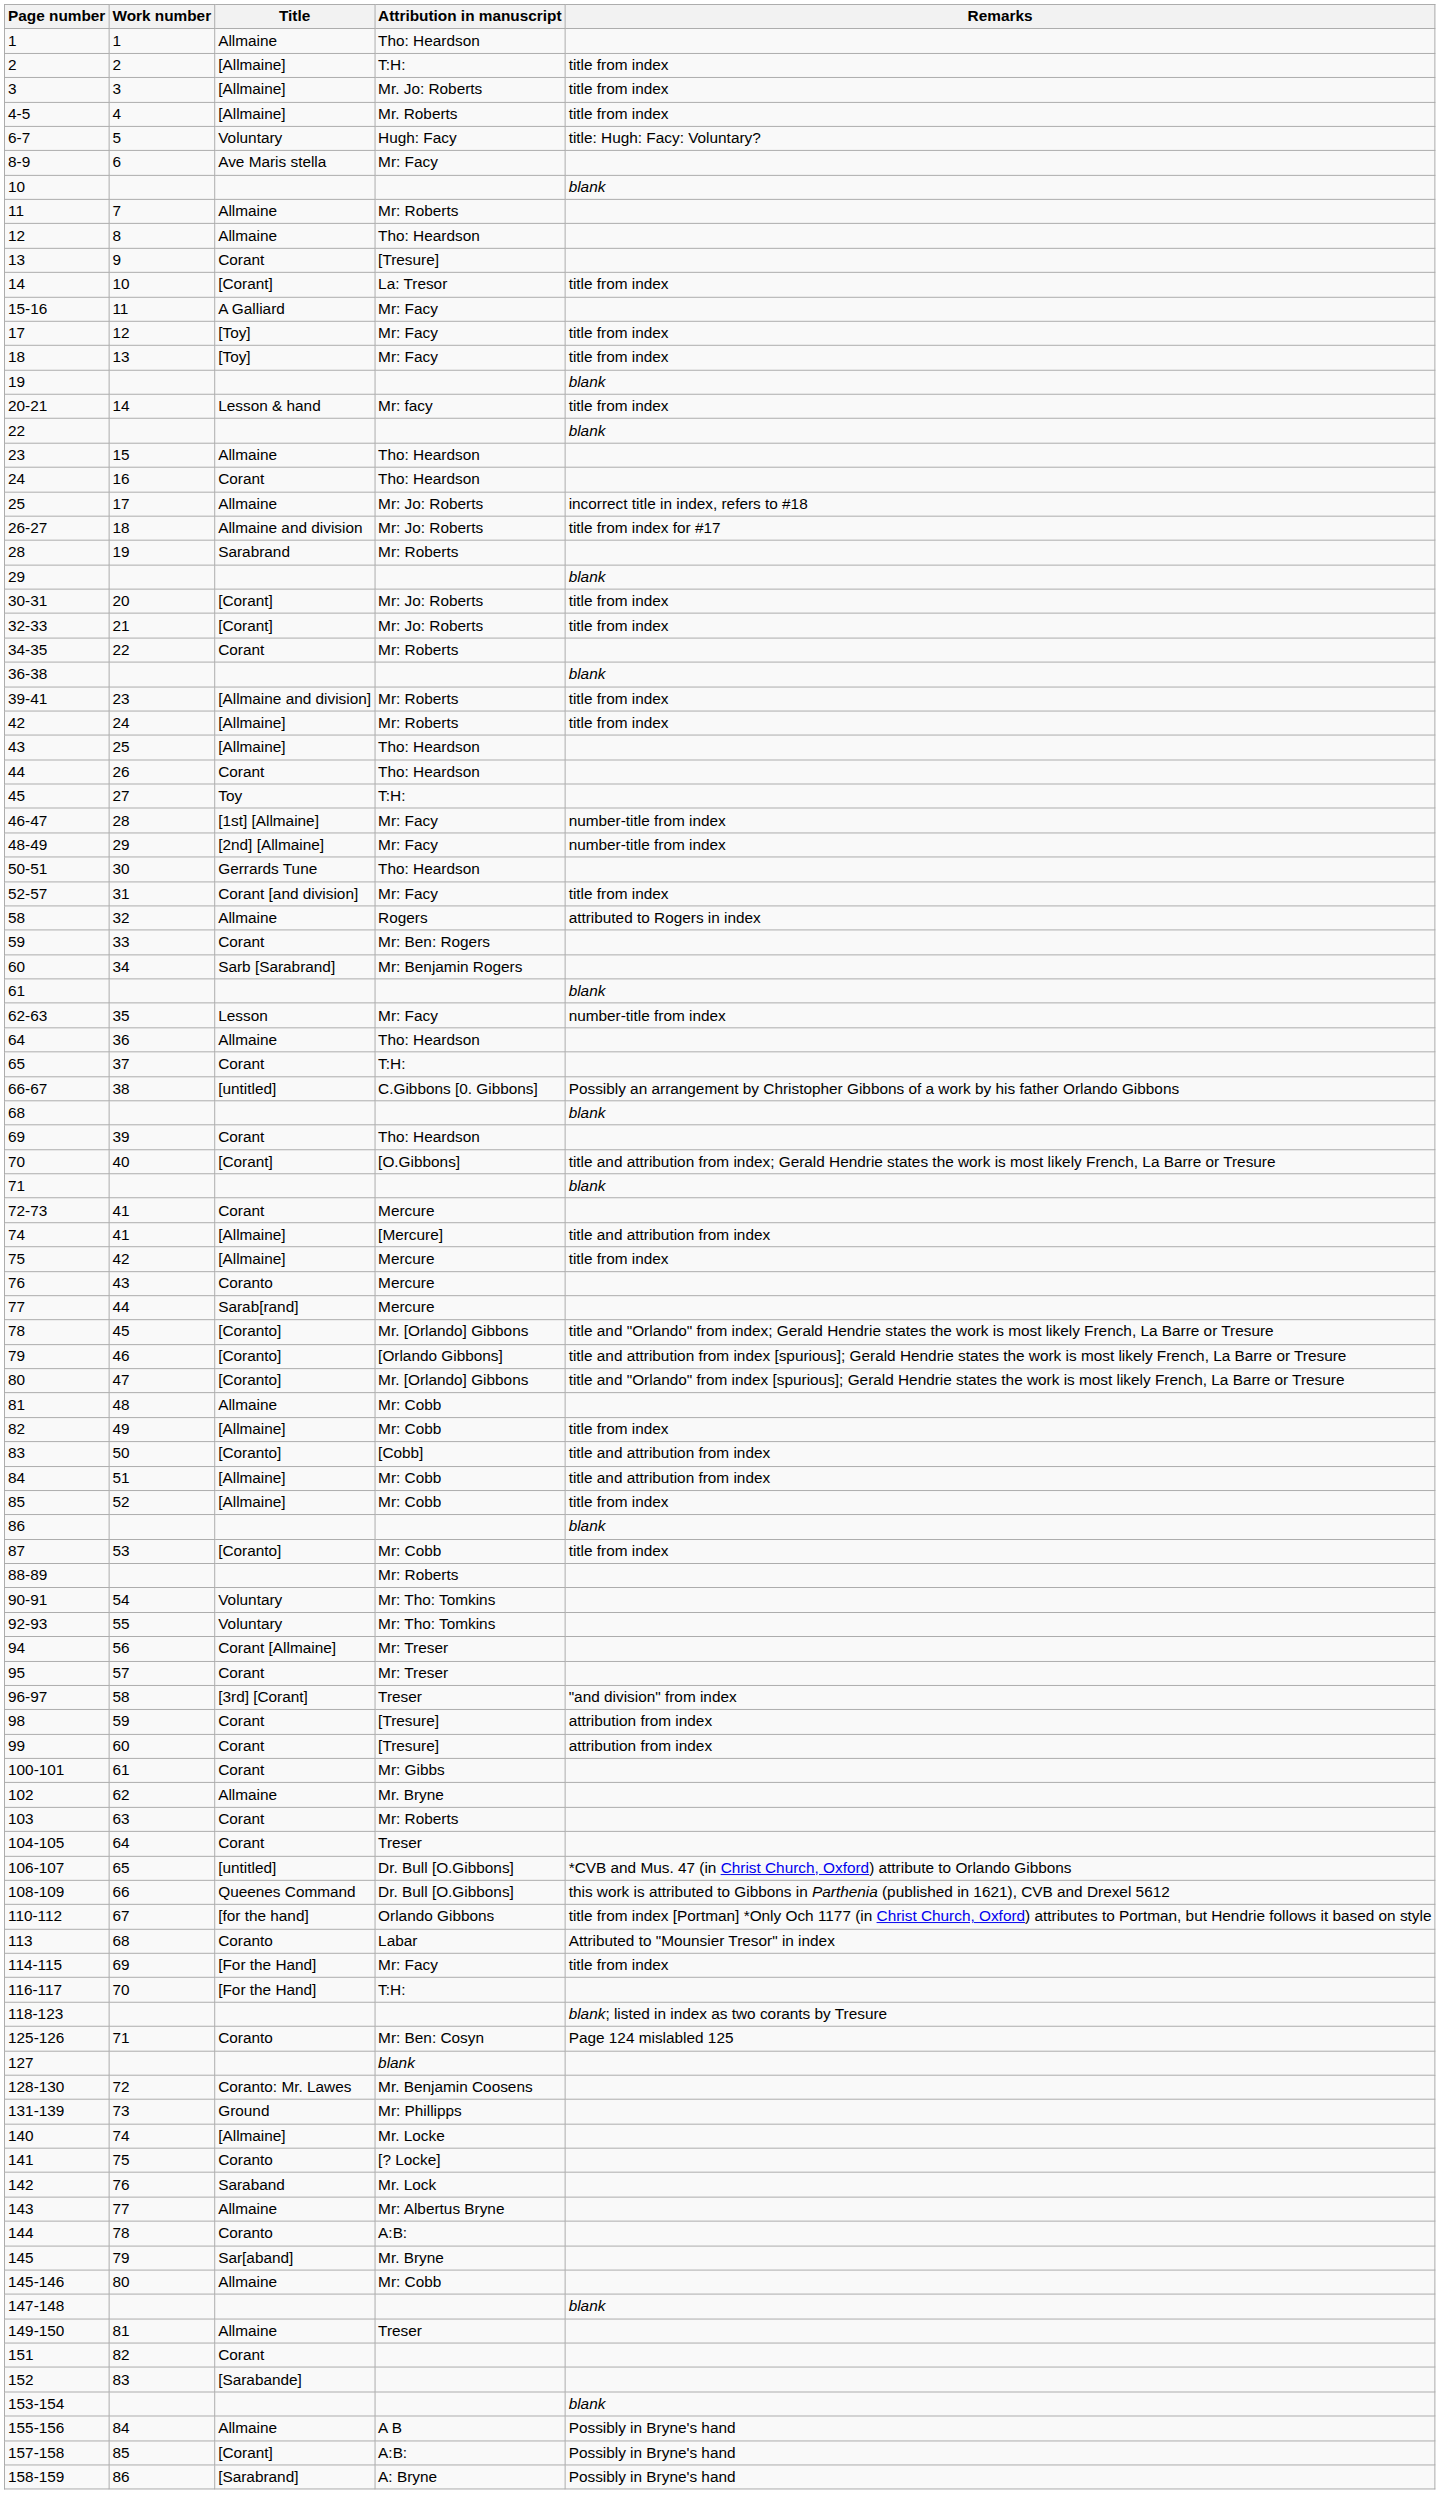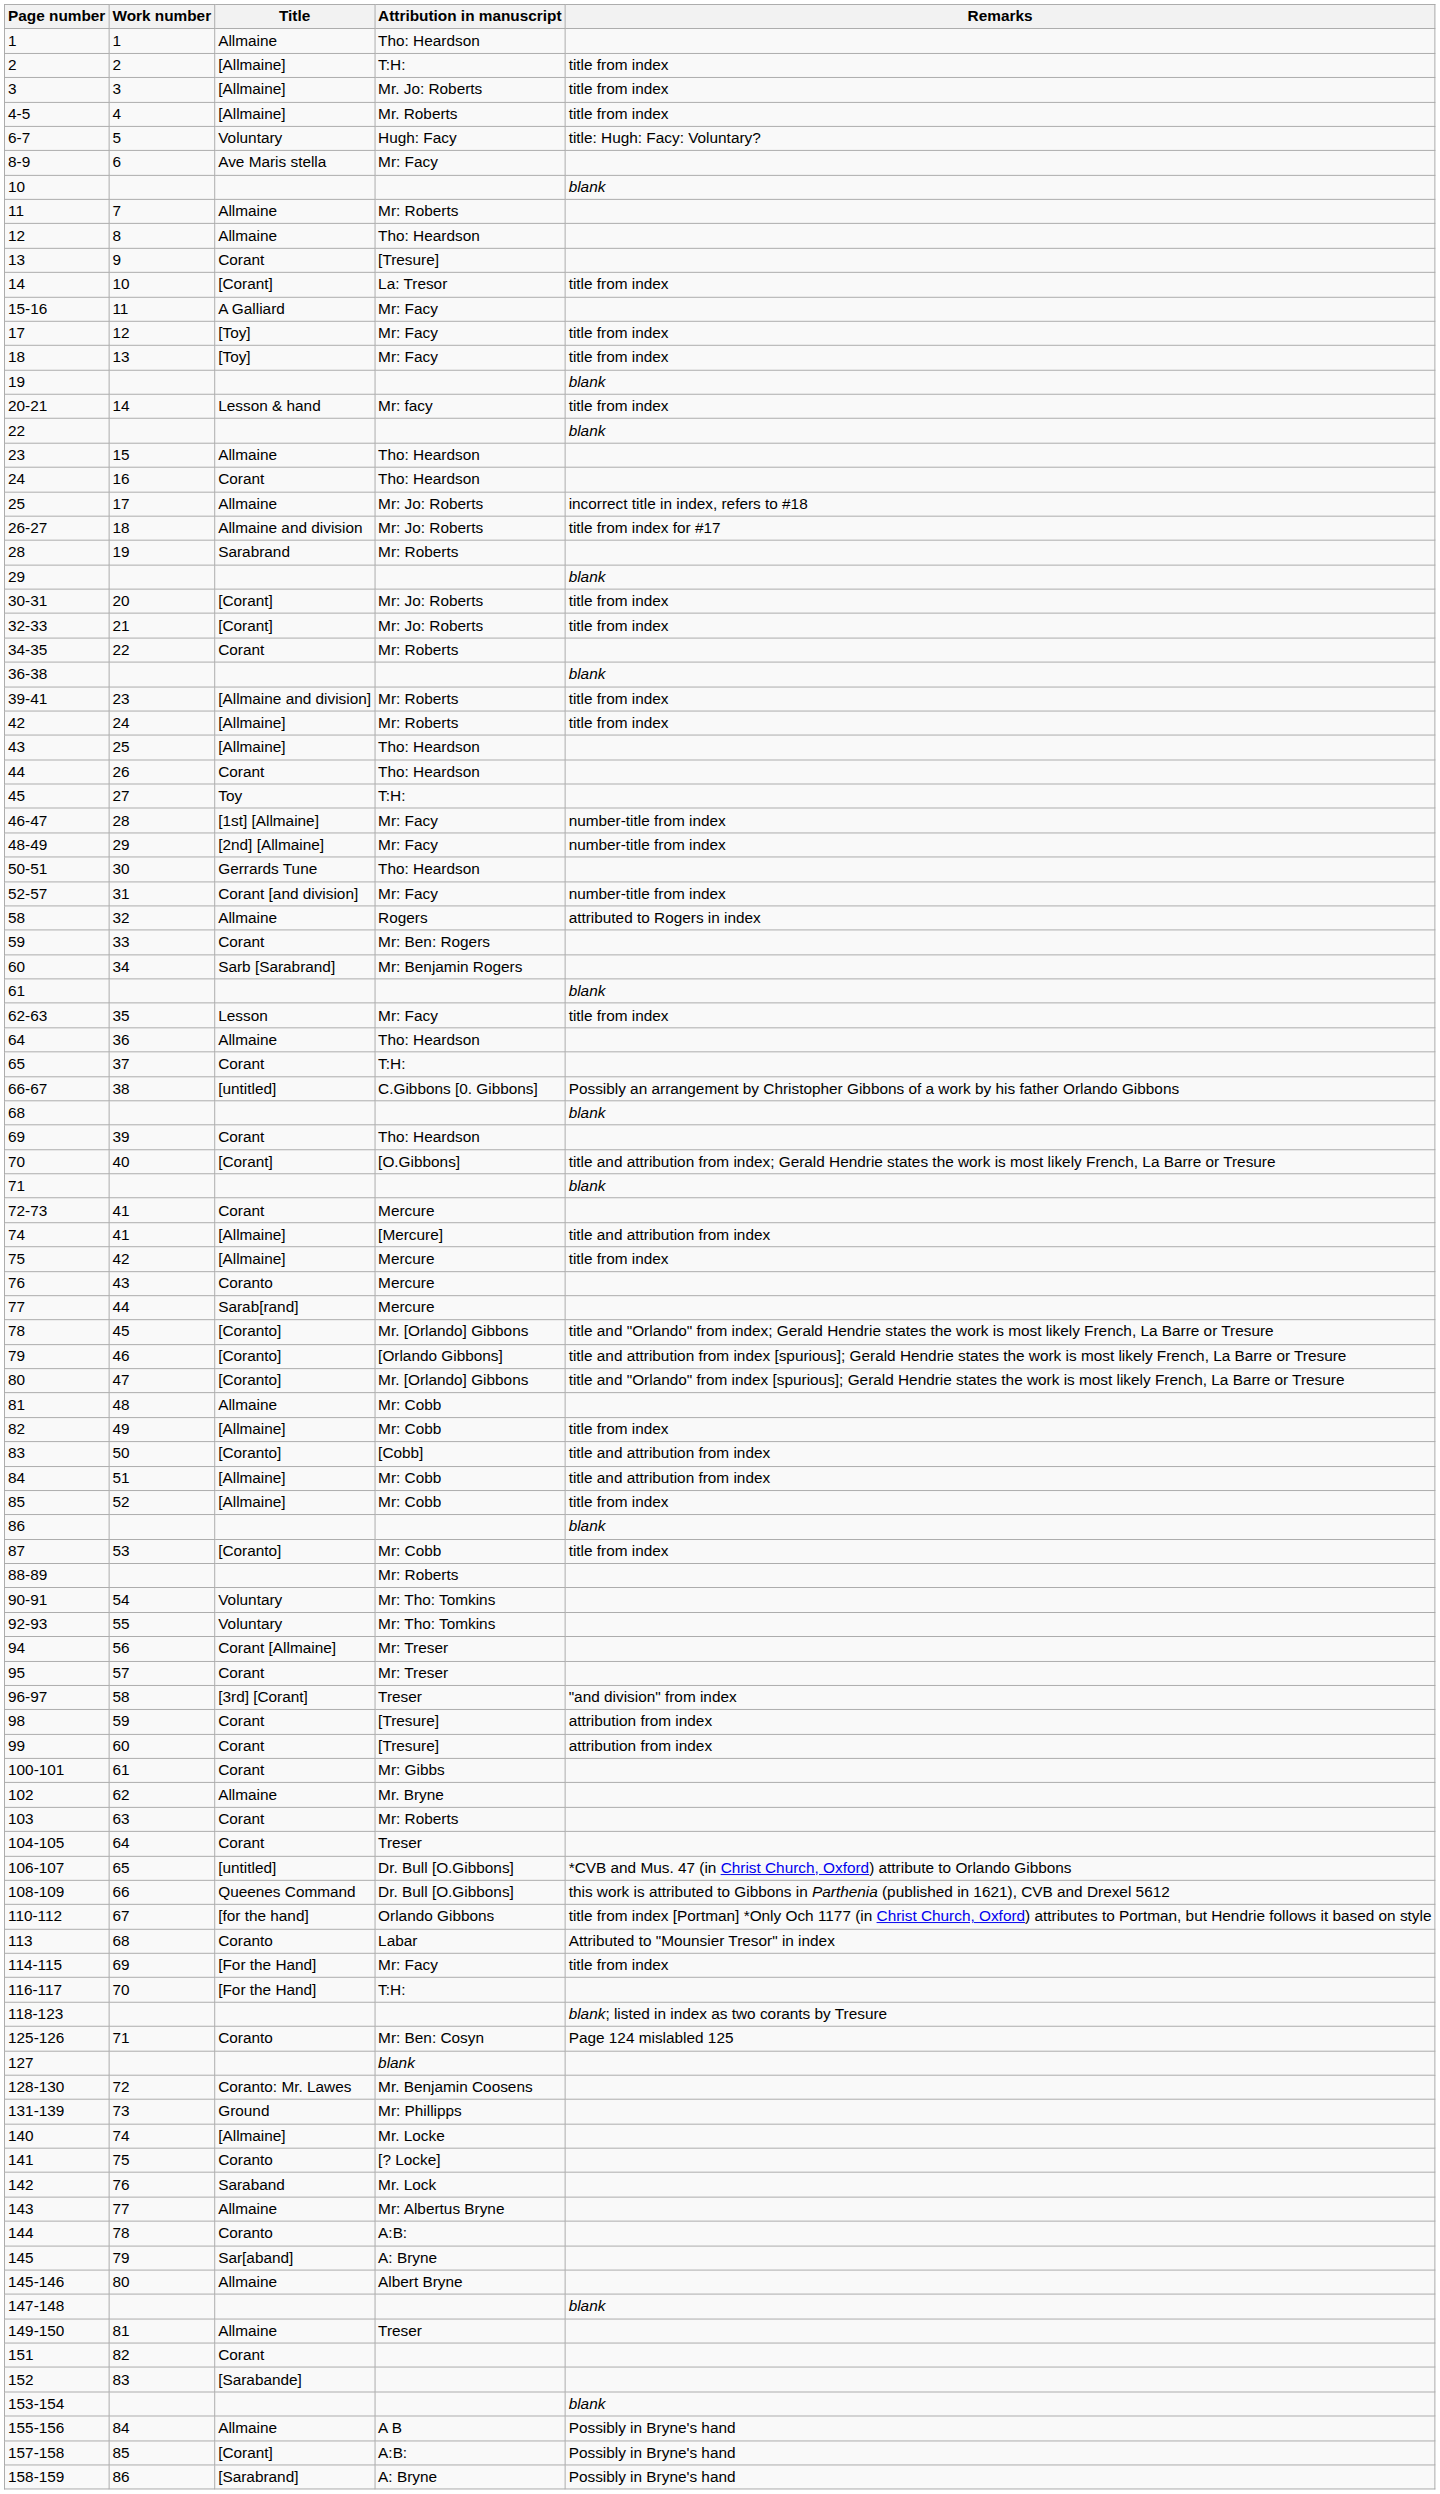(619, 893) title from index -> (647, 893) number-title from index
(647, 1015) number-title from index -> (619, 1015) title from index
(411, 2257) Mr. Bryne -> (408, 2257) A: Bryne
(410, 2282) Mr: Cobb -> (420, 2282) Albert Bryne
